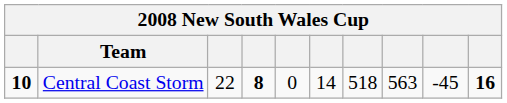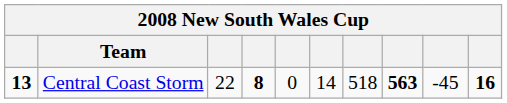(21, 82) 10 -> (21, 82) 13
(402, 82) normal -> (402, 82) bold
